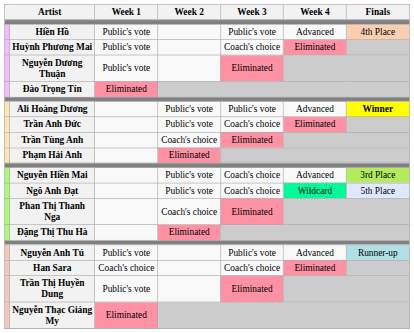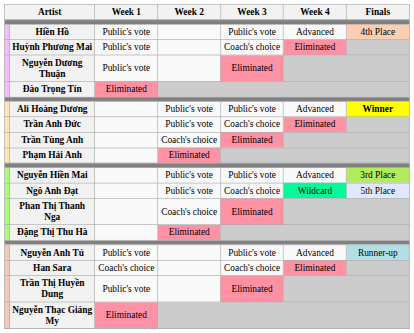(252, 175) Coach's choice -> (252, 175) Public's vote
